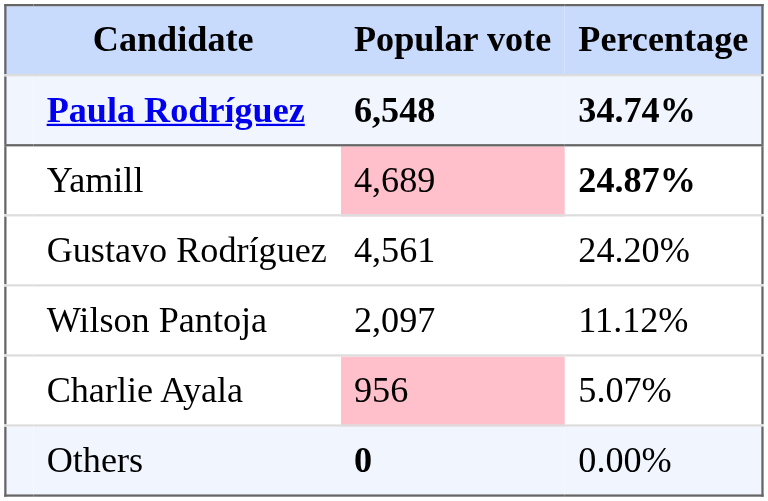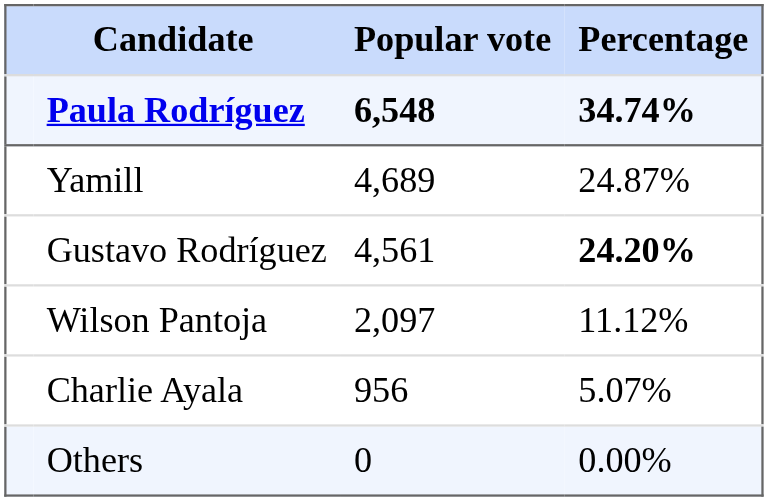(395, 179) pink background -> (395, 179) no background
(637, 179) bold -> (634, 179) normal
(634, 249) normal -> (637, 249) bold
(381, 389) pink background -> (381, 389) no background
(363, 459) bold -> (363, 459) normal
